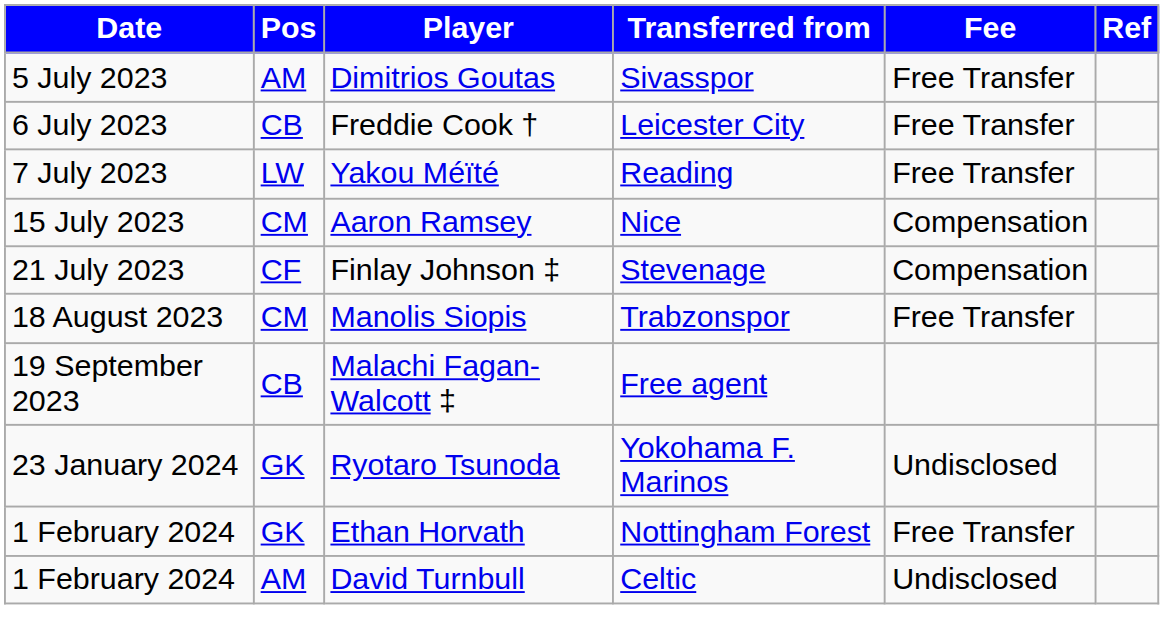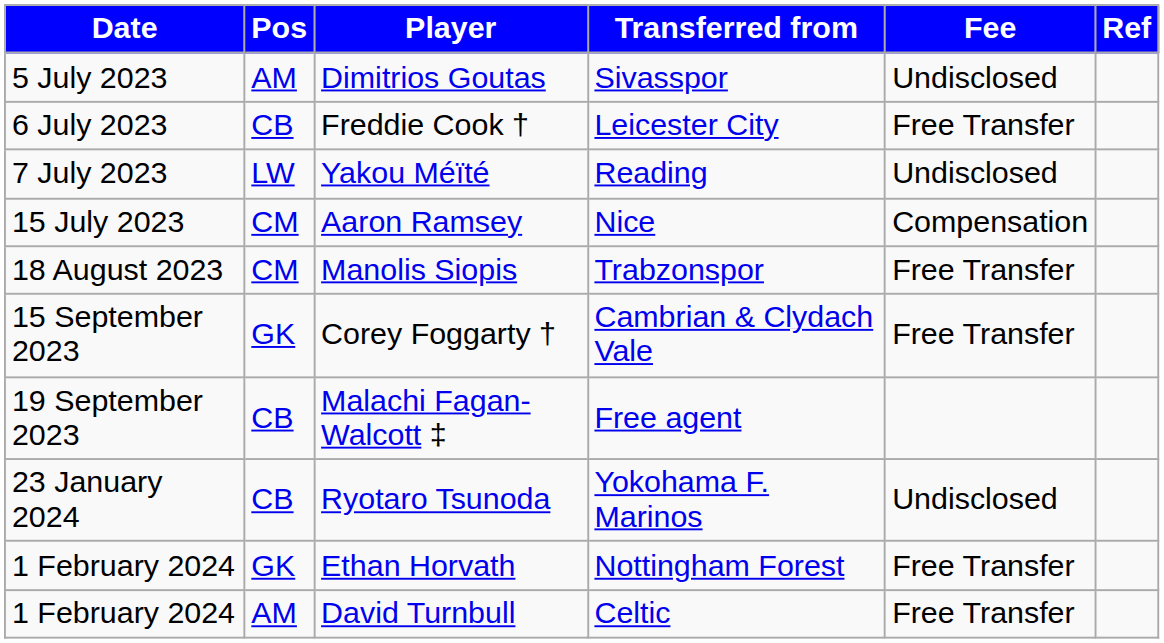(983, 76) Free Transfer -> (975, 76) Undisclosed
(983, 173) Free Transfer -> (975, 173) Undisclosed
- row: (445, 269)
+ row: (439, 334)
(283, 465) GK -> (272, 499) CB
(975, 579) Undisclosed -> (983, 613) Free Transfer
